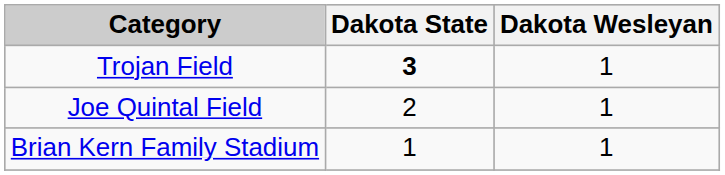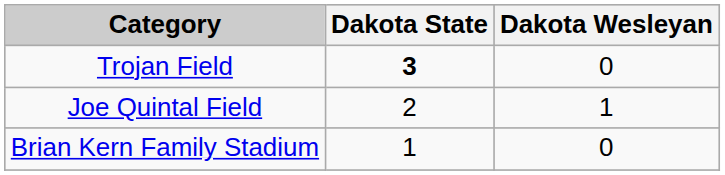(606, 66) 1 -> (606, 66) 0
(606, 148) 1 -> (606, 148) 0
